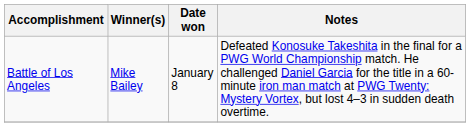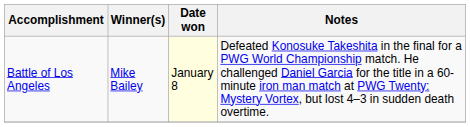(192, 79) no background -> (192, 79) lightyellow background
